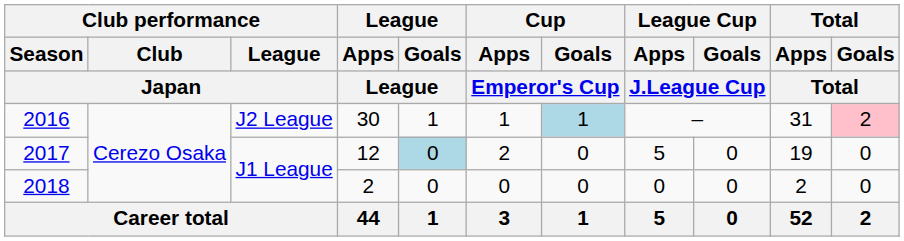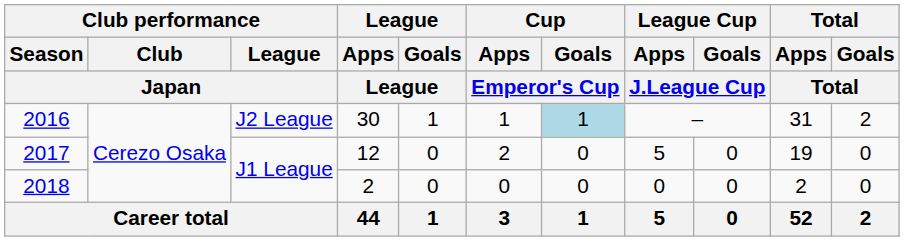(866, 119) pink background -> (866, 119) no background
(433, 152) lightblue background -> (433, 152) no background
